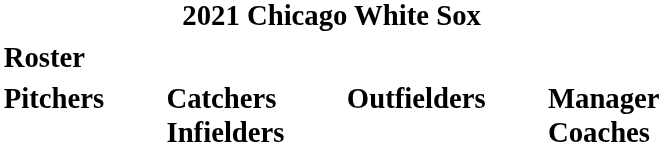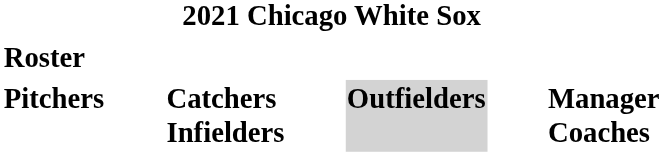(416, 98) no background -> (416, 98) lightgrey background
